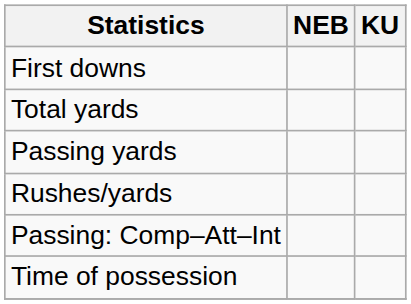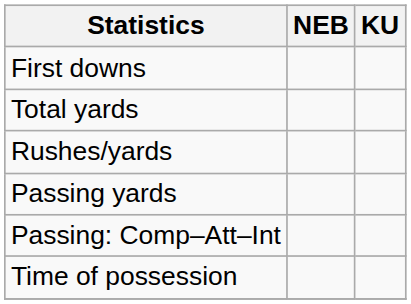rows swapped: (92, 193) <-> (94, 151)
